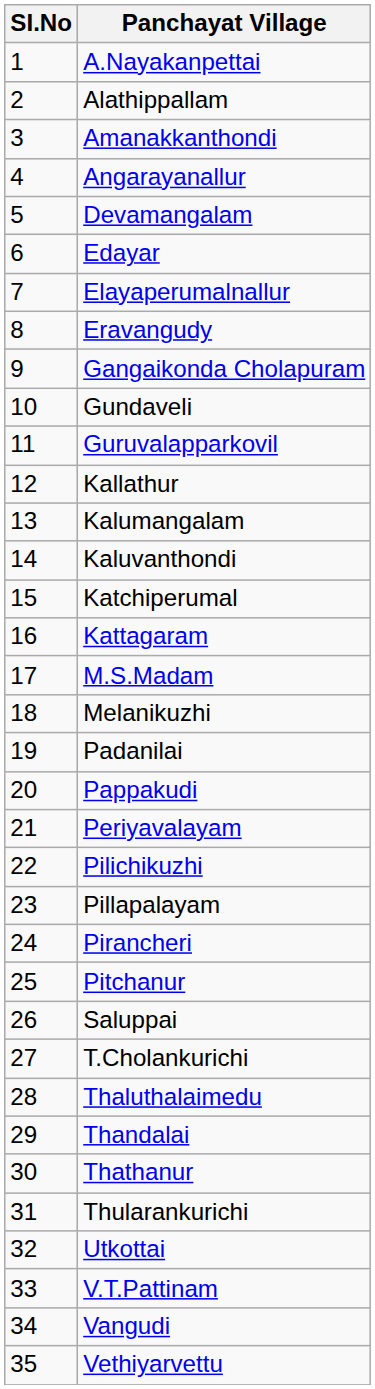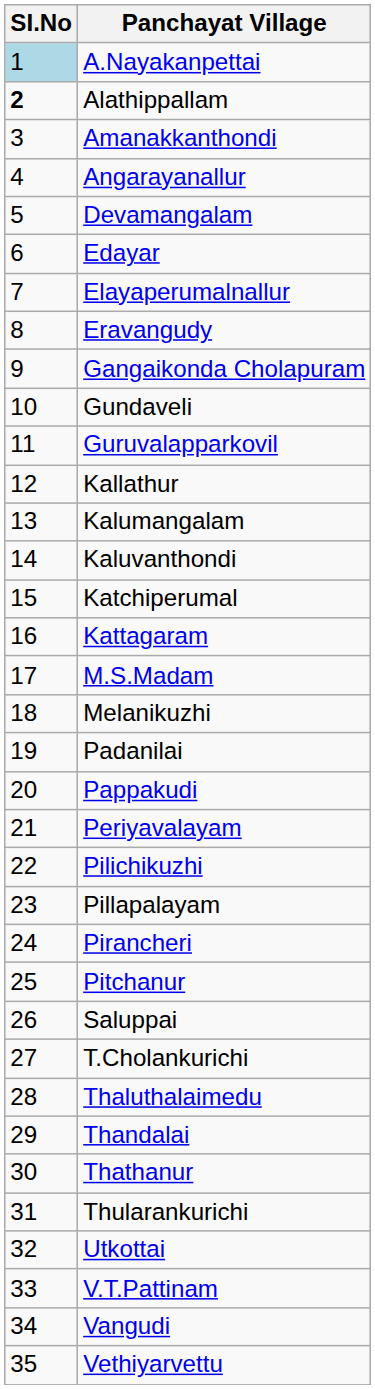(17, 61) no background -> (17, 61) lightblue background
(17, 100) normal -> (17, 100) bold
